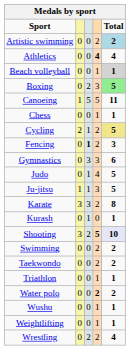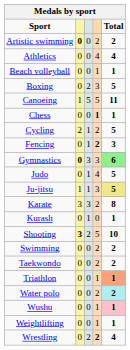(80, 41) normal -> (80, 41) bold
(114, 41) lightblue background -> (114, 41) no background
(97, 56) bold -> (97, 56) normal
(114, 71) lightgrey background -> (114, 71) no background
(114, 85) lightgreen background -> (114, 85) no background
(97, 115) normal -> (97, 115) bold
(114, 130) khaki background -> (114, 130) no background
(89, 145) bold -> (89, 145) normal
(97, 145) normal -> (97, 145) bold
(80, 159) normal -> (80, 159) bold
(114, 159) no background -> (114, 159) lightgreen background
(114, 189) no background -> (114, 189) khaki background
(80, 234) normal -> (80, 234) bold
(97, 234) bold -> (97, 234) normal
(114, 234) lavender background -> (114, 234) no background
(114, 278) no background -> (114, 278) lightsalmon background
(97, 293) bold -> (97, 293) normal
(114, 293) no background -> (114, 293) paleturquoise background
(114, 308) no background -> (114, 308) pink background
(97, 337) normal -> (97, 337) bold
